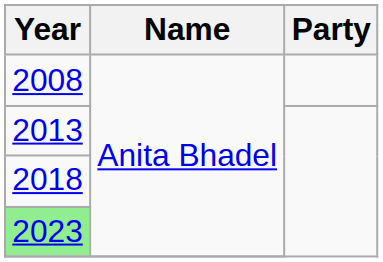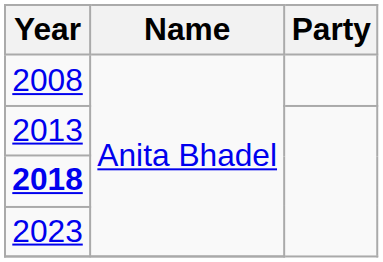(48, 180) normal -> (48, 180) bold
(48, 230) lightgreen background -> (48, 230) no background
